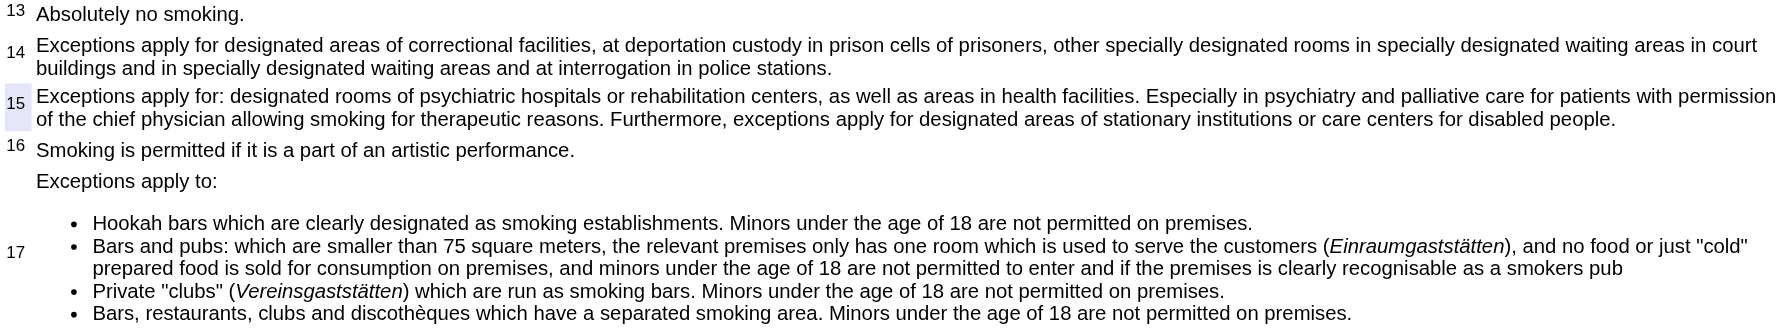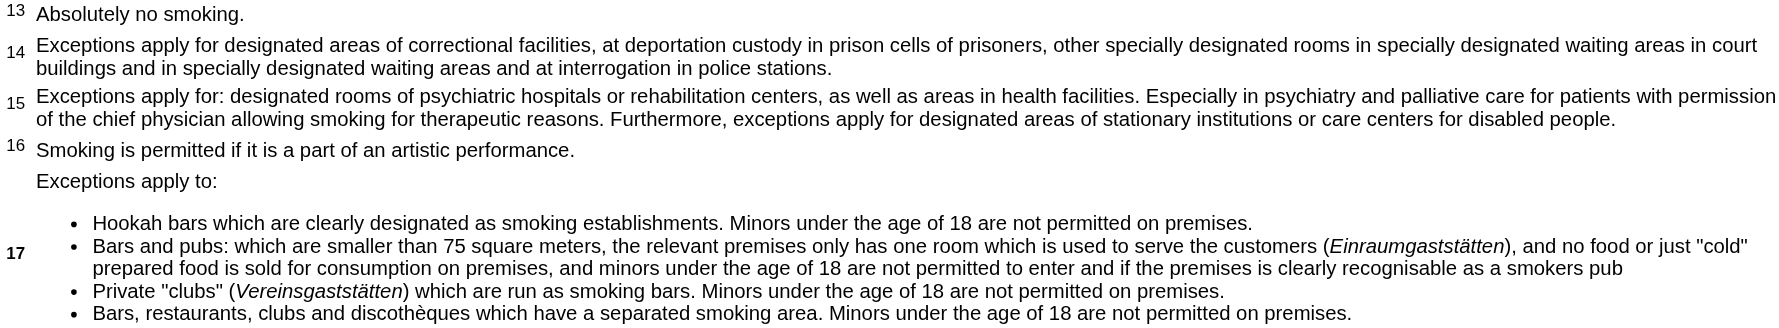(16, 103) lavender background -> (16, 103) no background
(16, 253) normal -> (16, 257) bold
